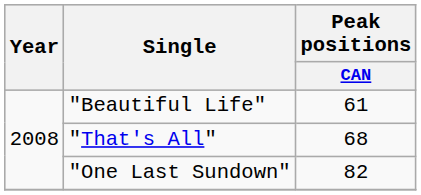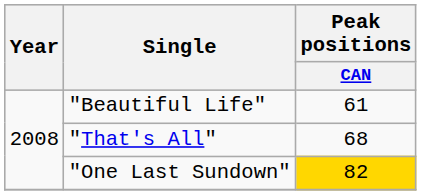(356, 173) no background -> (356, 173) gold background
